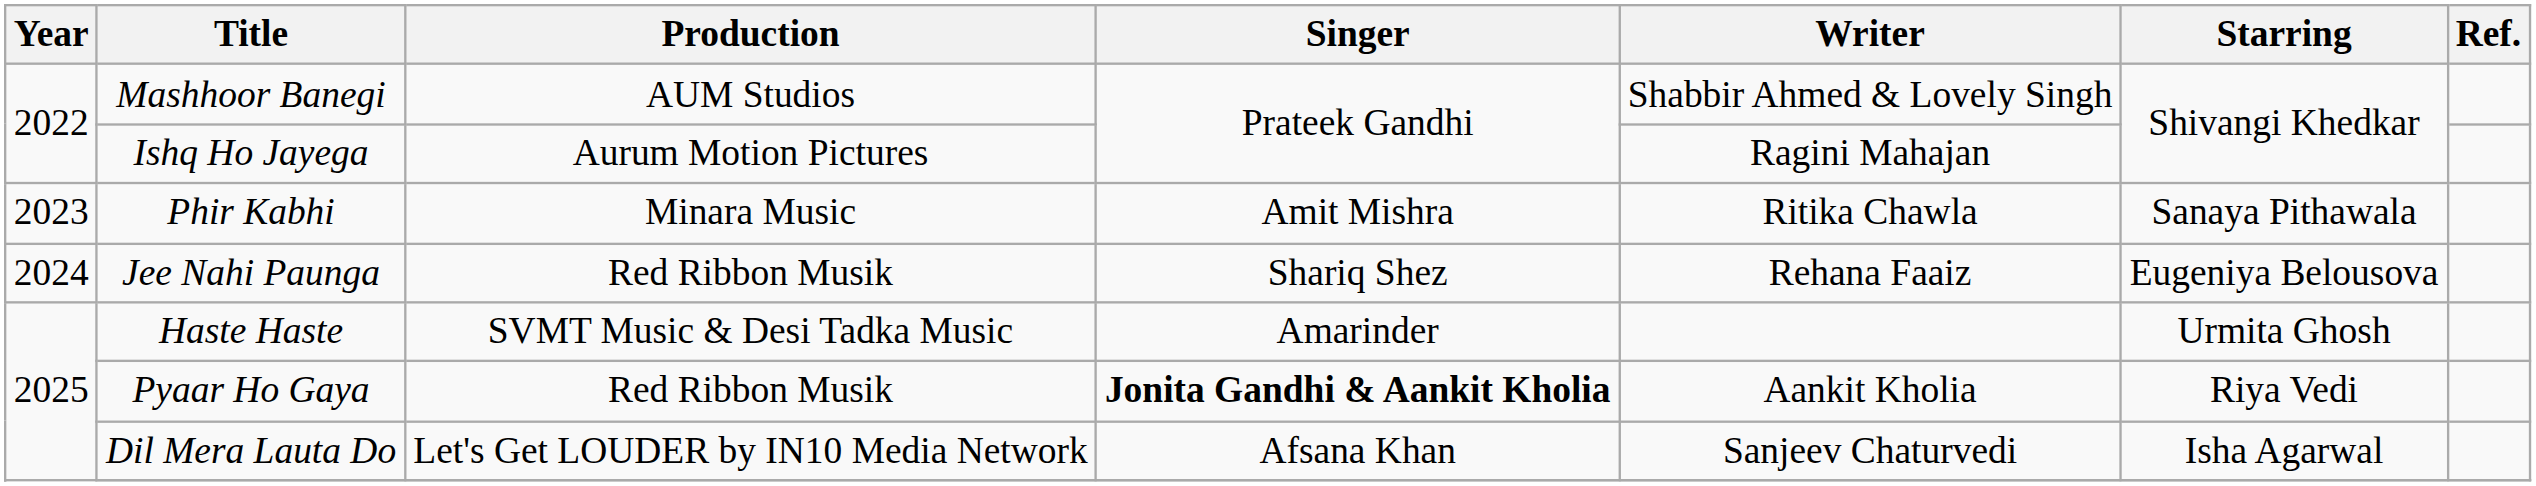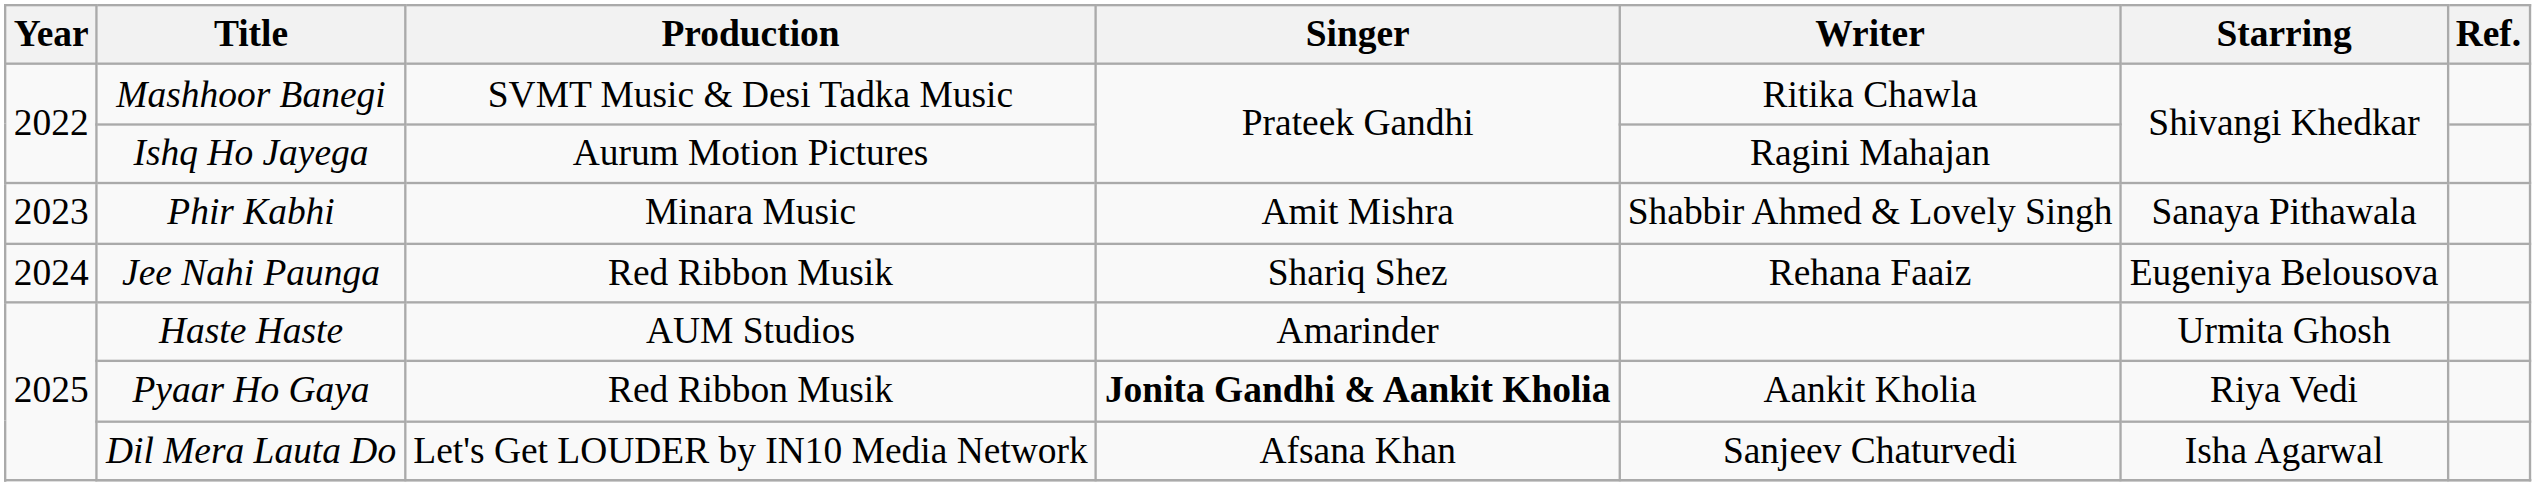(750, 93) AUM Studios -> (750, 93) SVMT Music & Desi Tadka Music
(1870, 93) Shabbir Ahmed & Lovely Singh -> (1870, 93) Ritika Chawla
(1870, 212) Ritika Chawla -> (1870, 212) Shabbir Ahmed & Lovely Singh
(750, 331) SVMT Music & Desi Tadka Music -> (750, 331) AUM Studios
